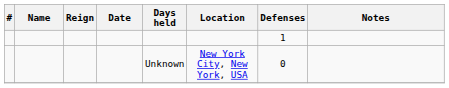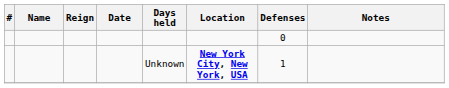(283, 38) 1 -> (283, 38) 0
(222, 64) normal -> (222, 64) bold
(283, 64) 0 -> (283, 64) 1
